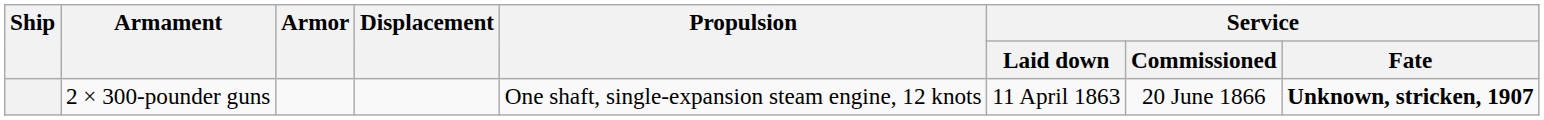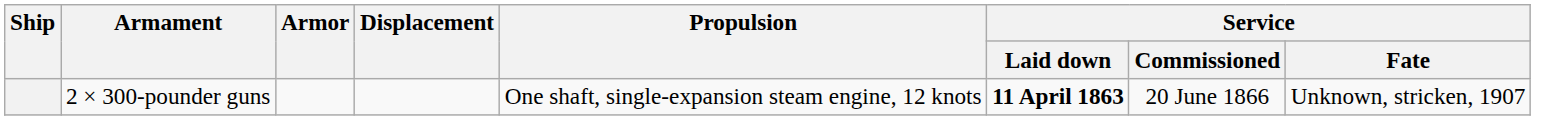(1056, 96) normal -> (1058, 96) bold
(1410, 96) bold -> (1408, 96) normal
